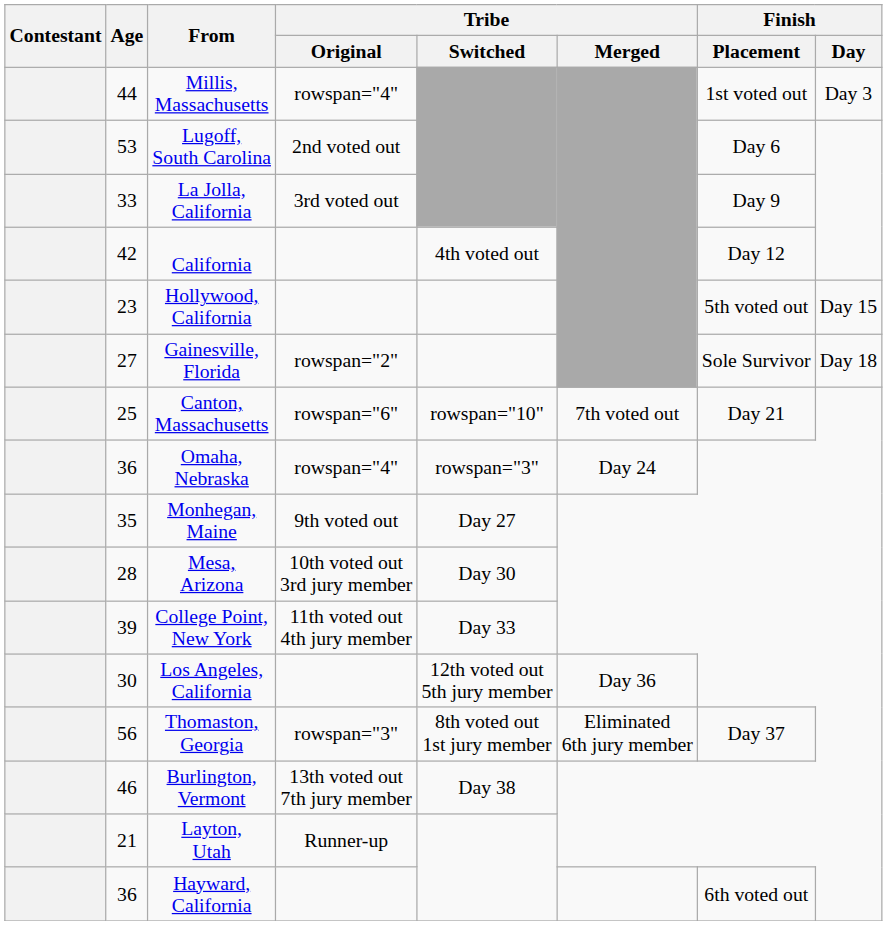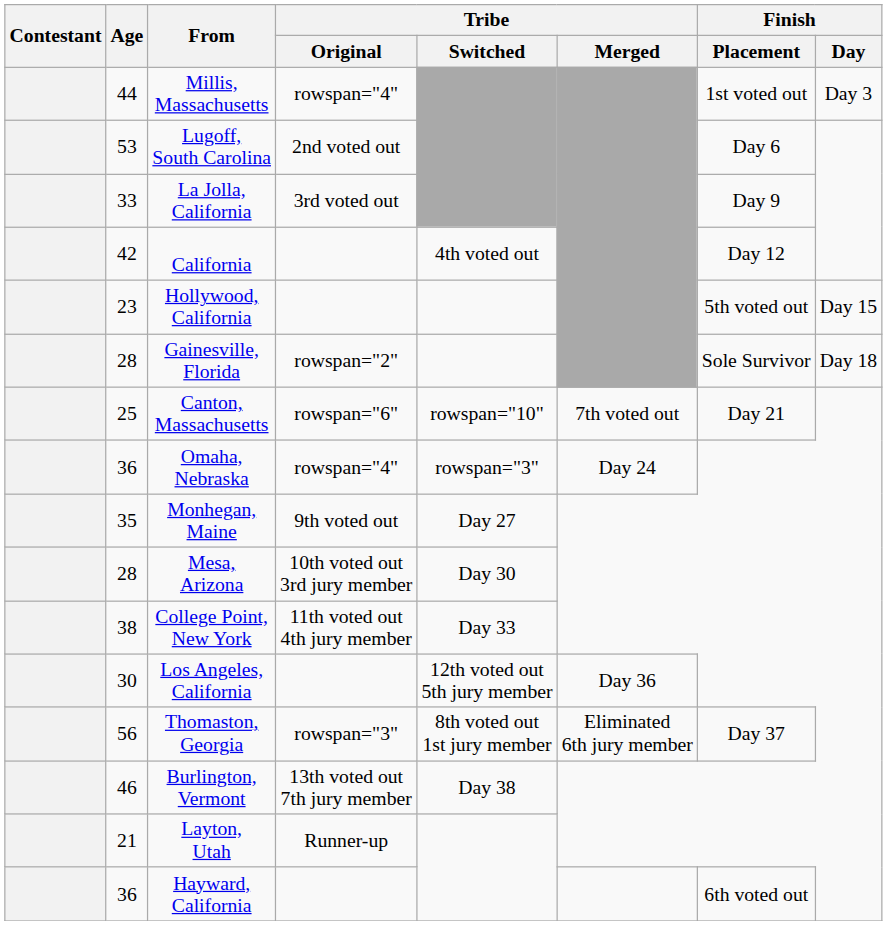(127, 360) 27 -> (127, 360) 28
(127, 627) 39 -> (127, 627) 38
